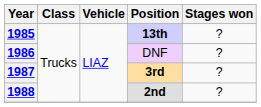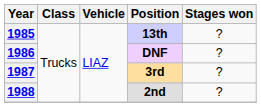(155, 53) normal -> (155, 53) bold
